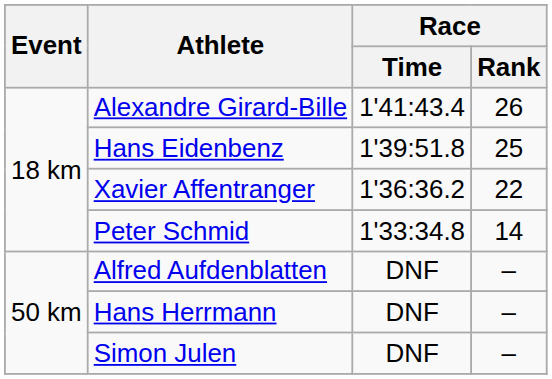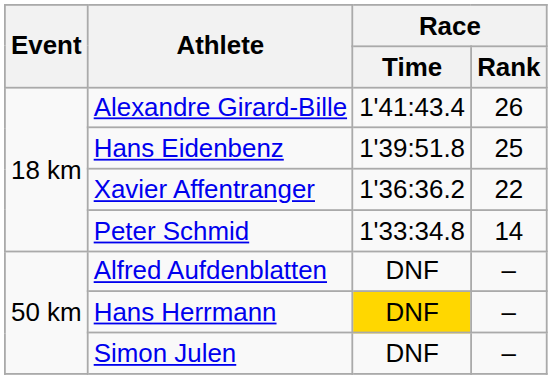(412, 312) no background -> (412, 312) gold background
